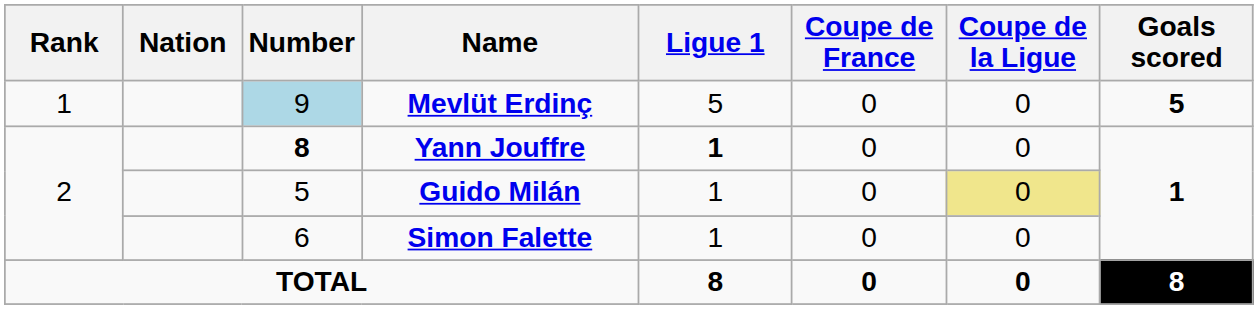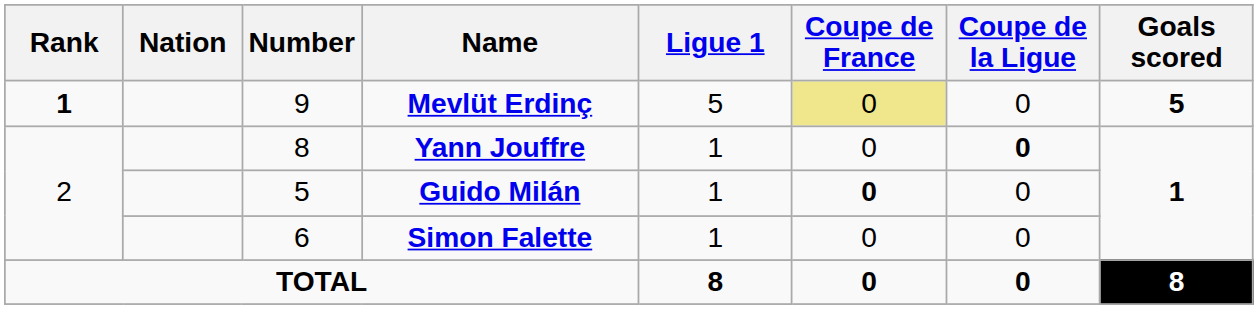(64, 103) normal -> (64, 103) bold
(302, 103) lightblue background -> (302, 103) no background
(869, 103) no background -> (869, 103) khaki background
(302, 147) bold -> (302, 147) normal
(715, 147) bold -> (715, 147) normal
(1023, 147) normal -> (1023, 147) bold
(869, 192) normal -> (869, 192) bold
(1023, 192) khaki background -> (1023, 192) no background
